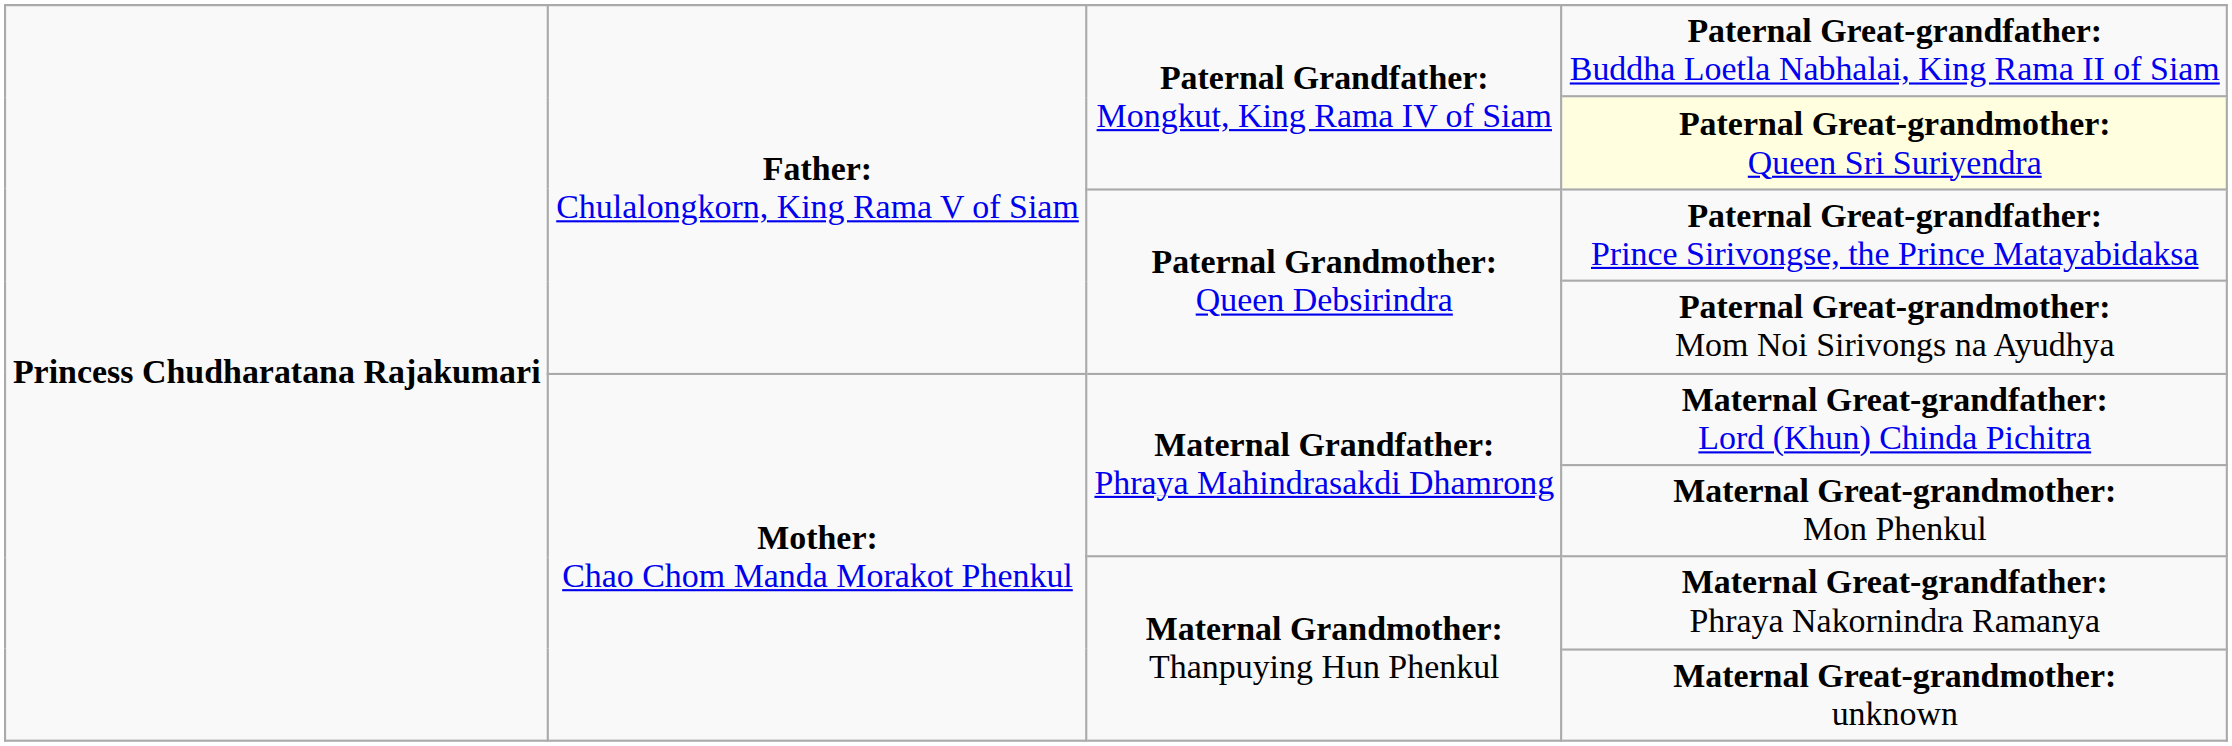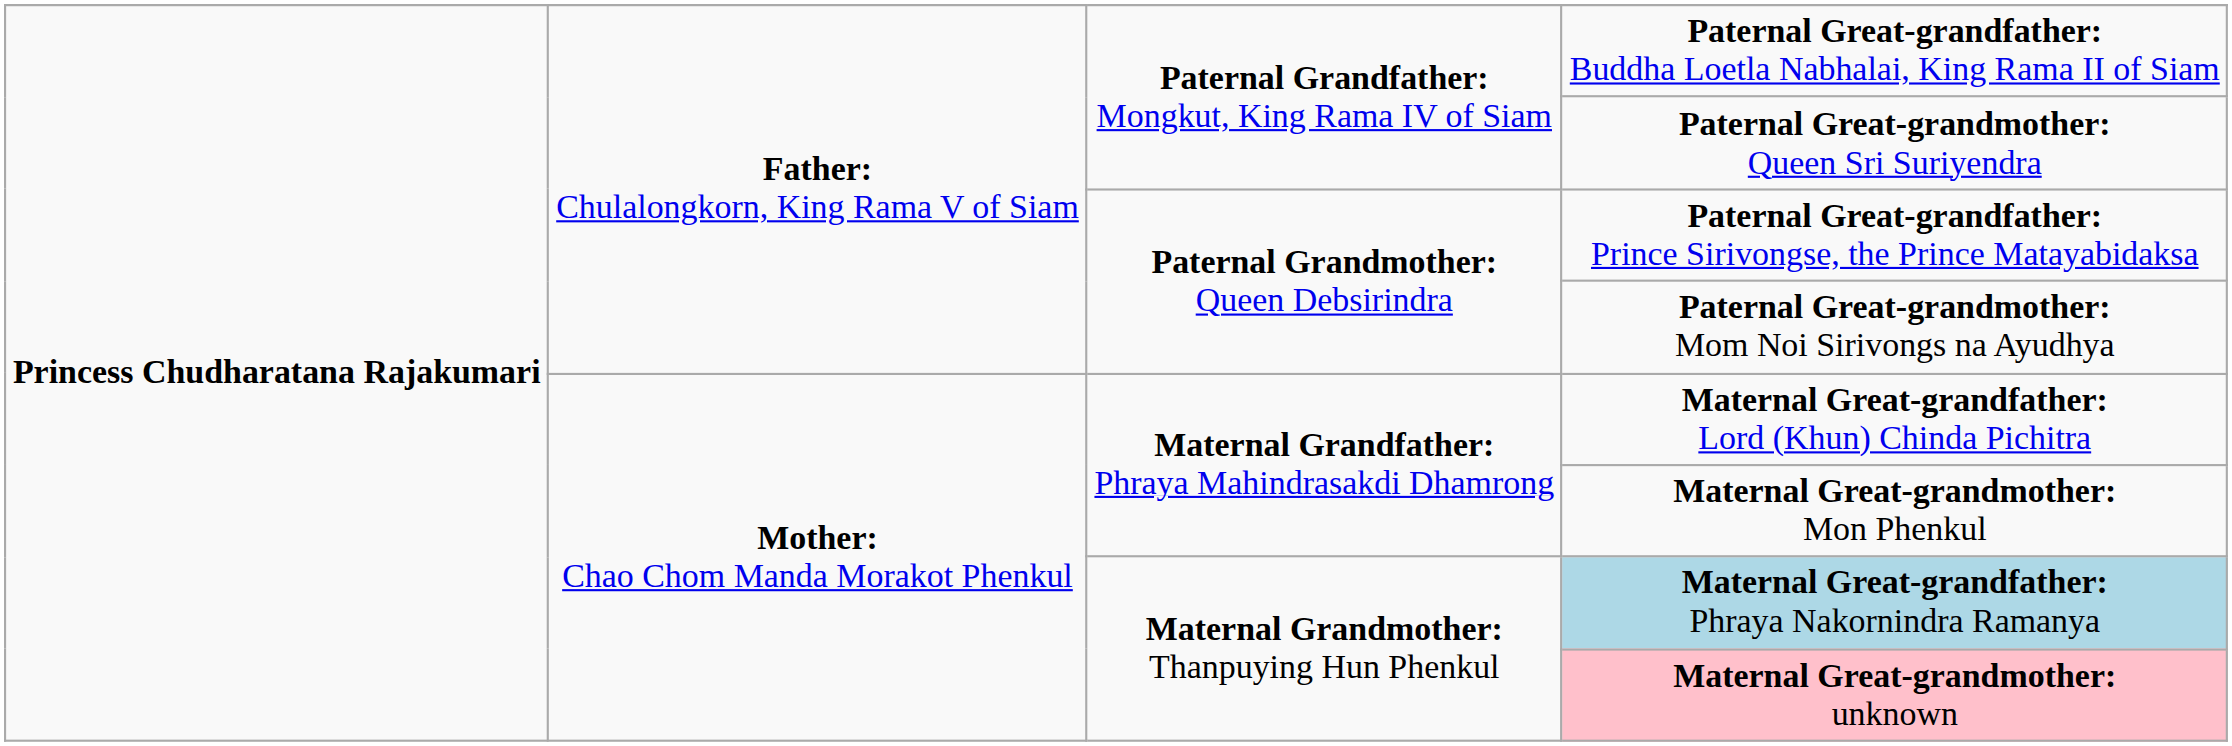(1895, 142) lightyellow background -> (1895, 142) no background
(1895, 602) no background -> (1895, 602) lightblue background
(1895, 694) no background -> (1895, 694) pink background
